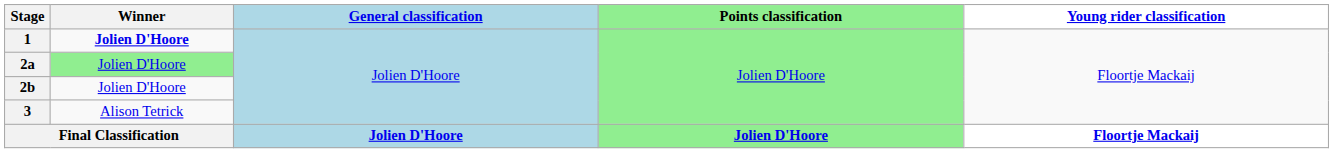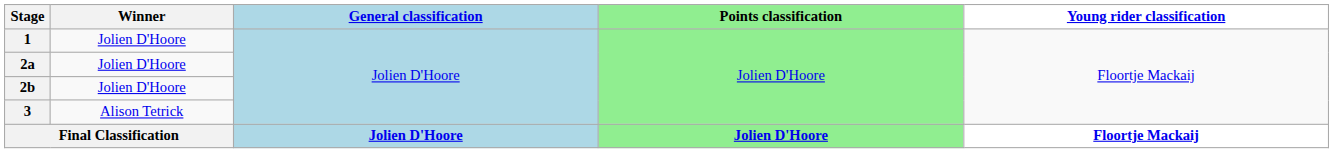(142, 40) bold -> (142, 40) normal
(142, 63) lightgreen background -> (142, 63) no background
